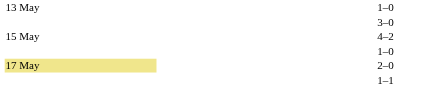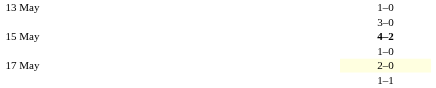(385, 36) normal -> (385, 36) bold
(22, 65) khaki background -> (22, 65) no background
(385, 65) no background -> (385, 65) lightyellow background
